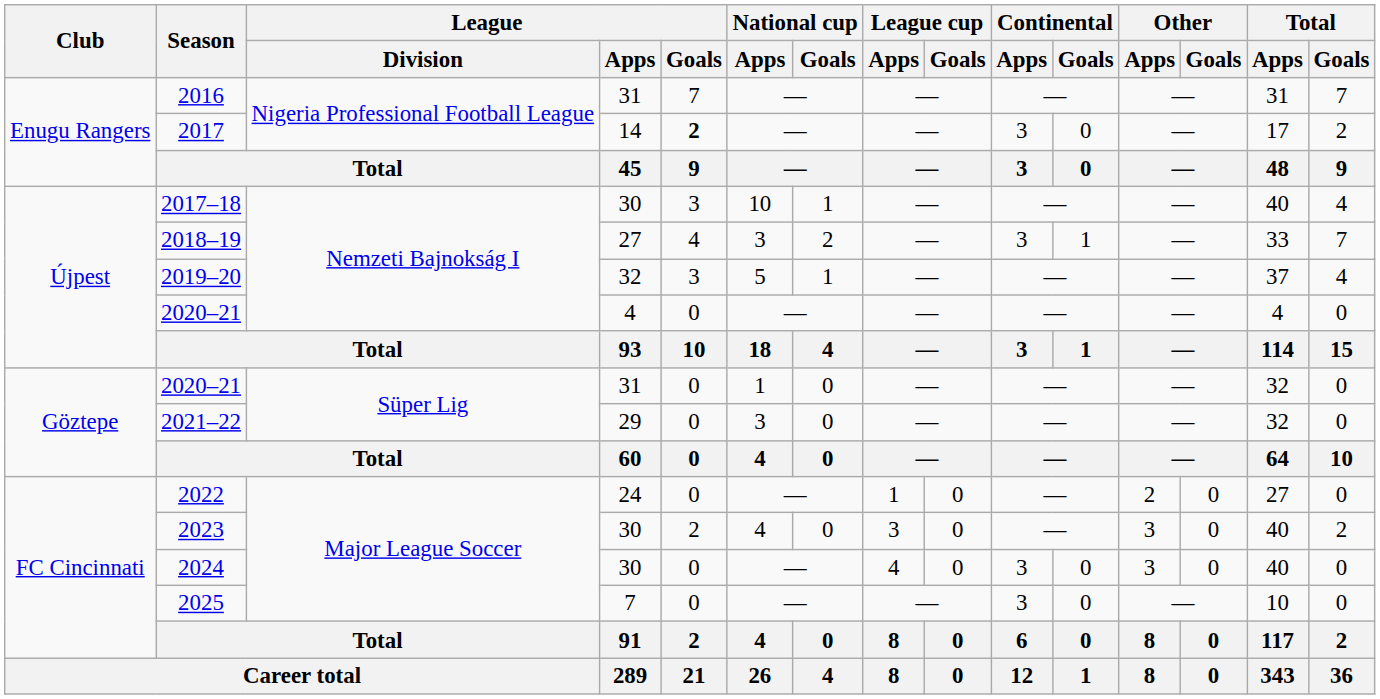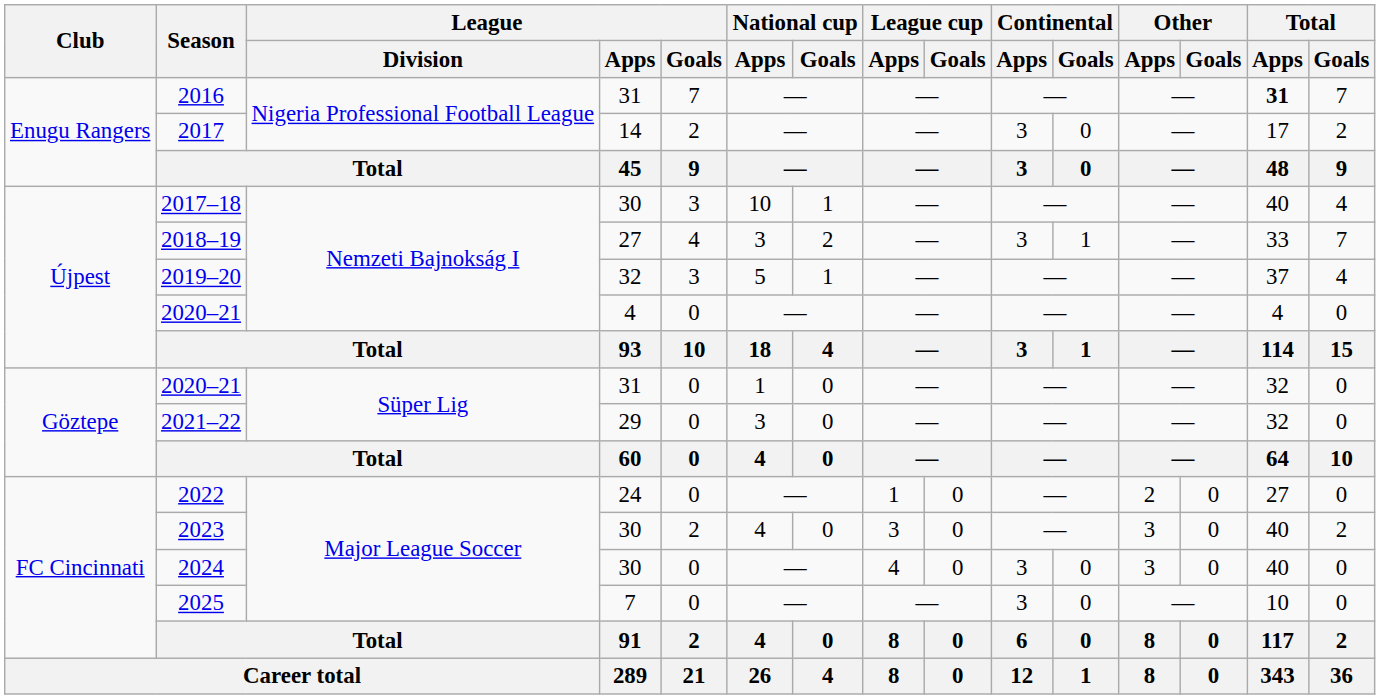(1278, 95) normal -> (1278, 95) bold
(694, 131) bold -> (694, 131) normal
